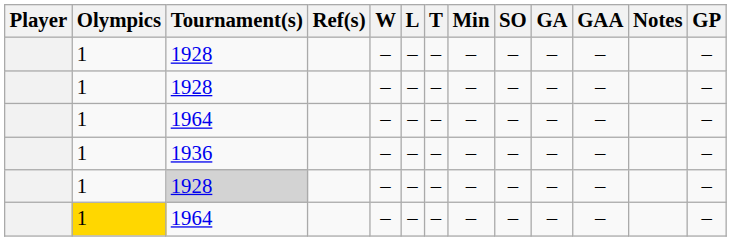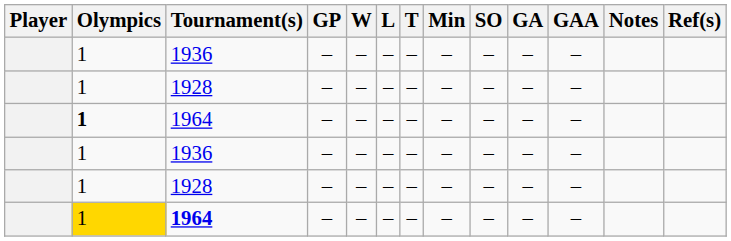columns swapped: (707, 20) <-> (339, 20)
(192, 53) 1928 -> (192, 53) 1936
(82, 119) normal -> (82, 119) bold
(192, 185) lightgrey background -> (192, 185) no background
(192, 218) normal -> (192, 218) bold
